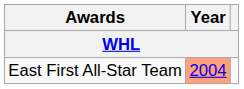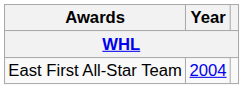(208, 70) lightsalmon background -> (208, 70) no background
